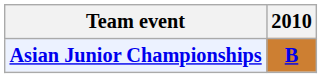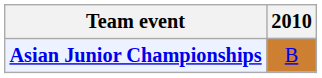(292, 55) bold -> (292, 55) normal
